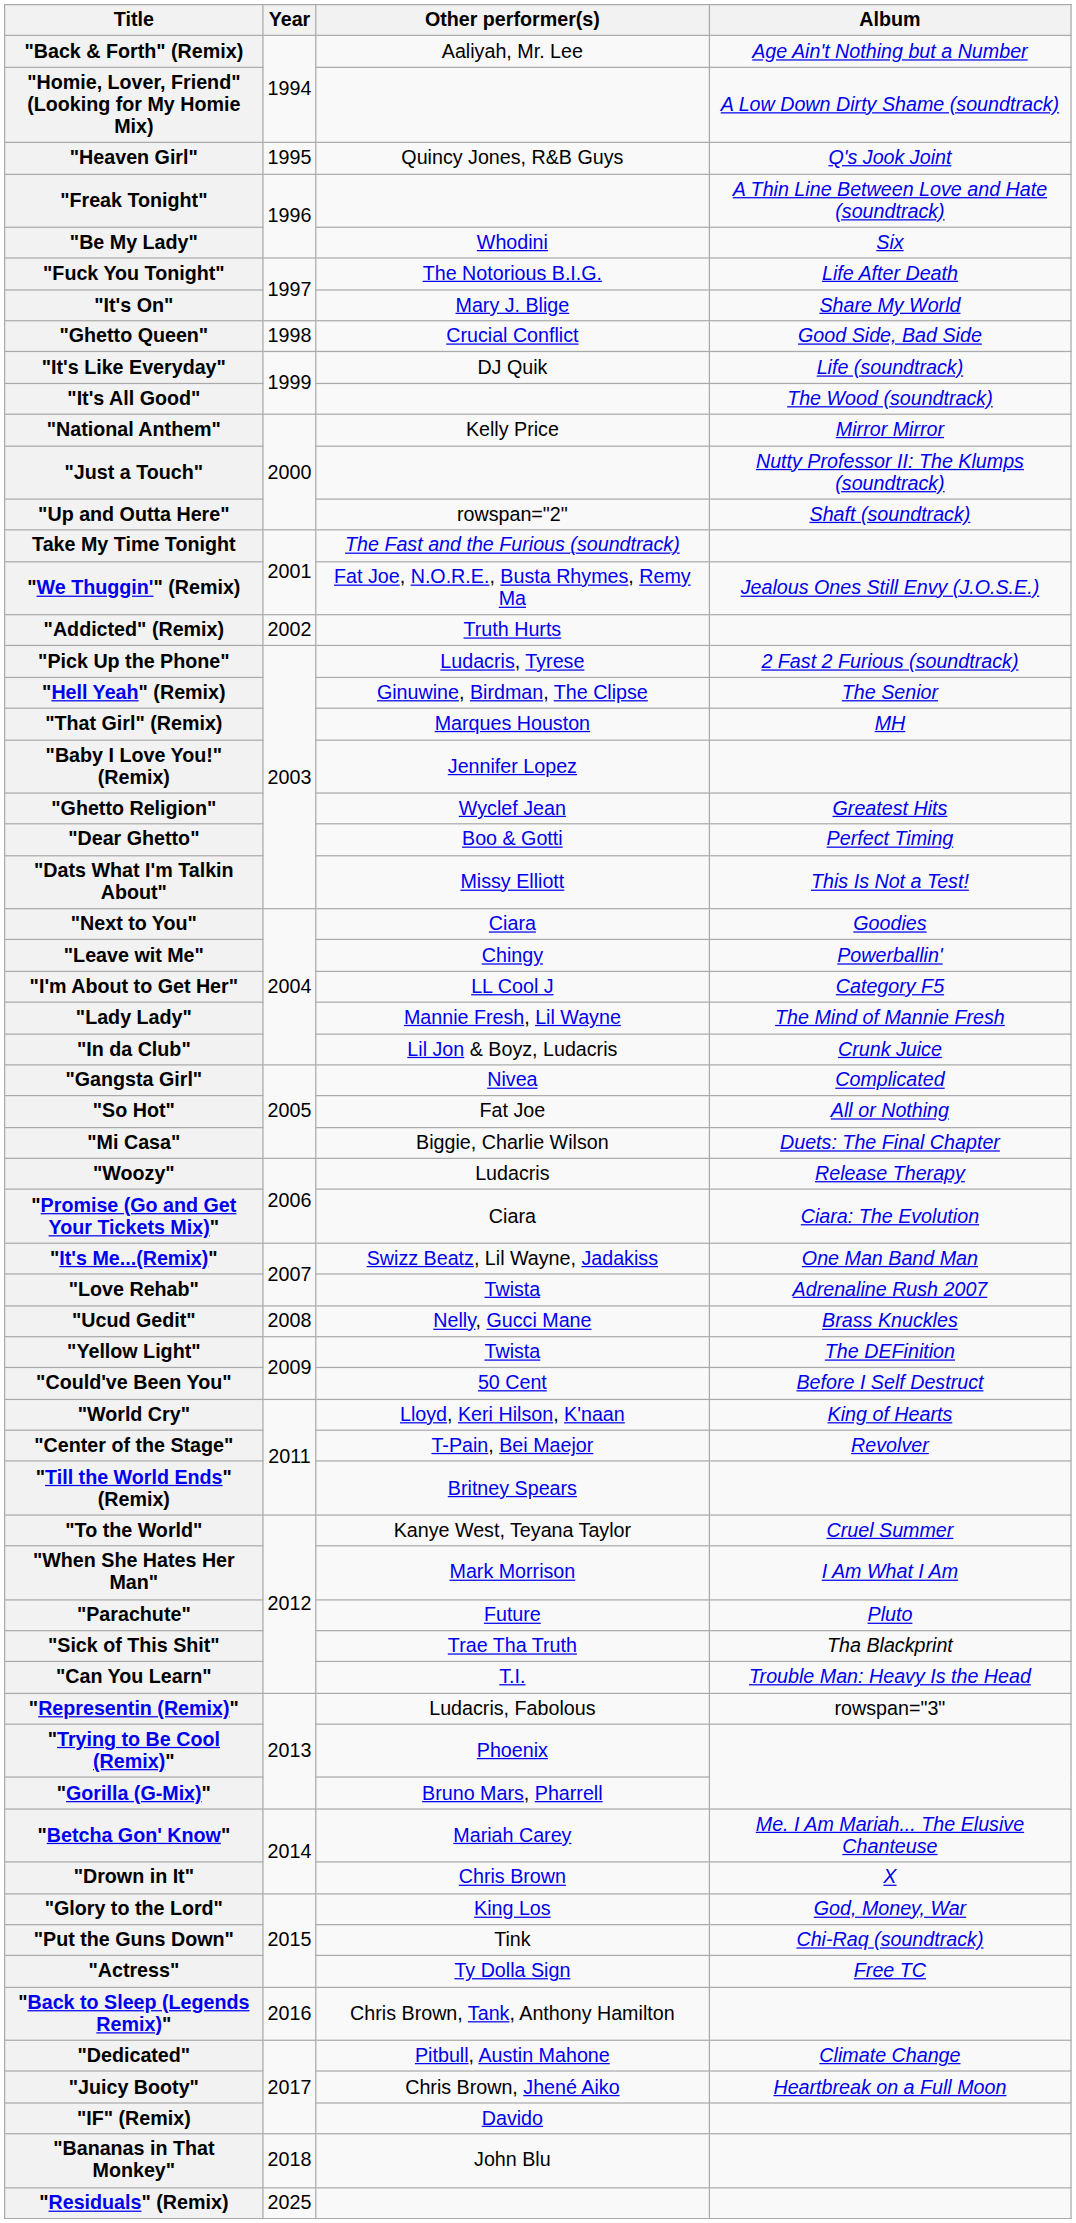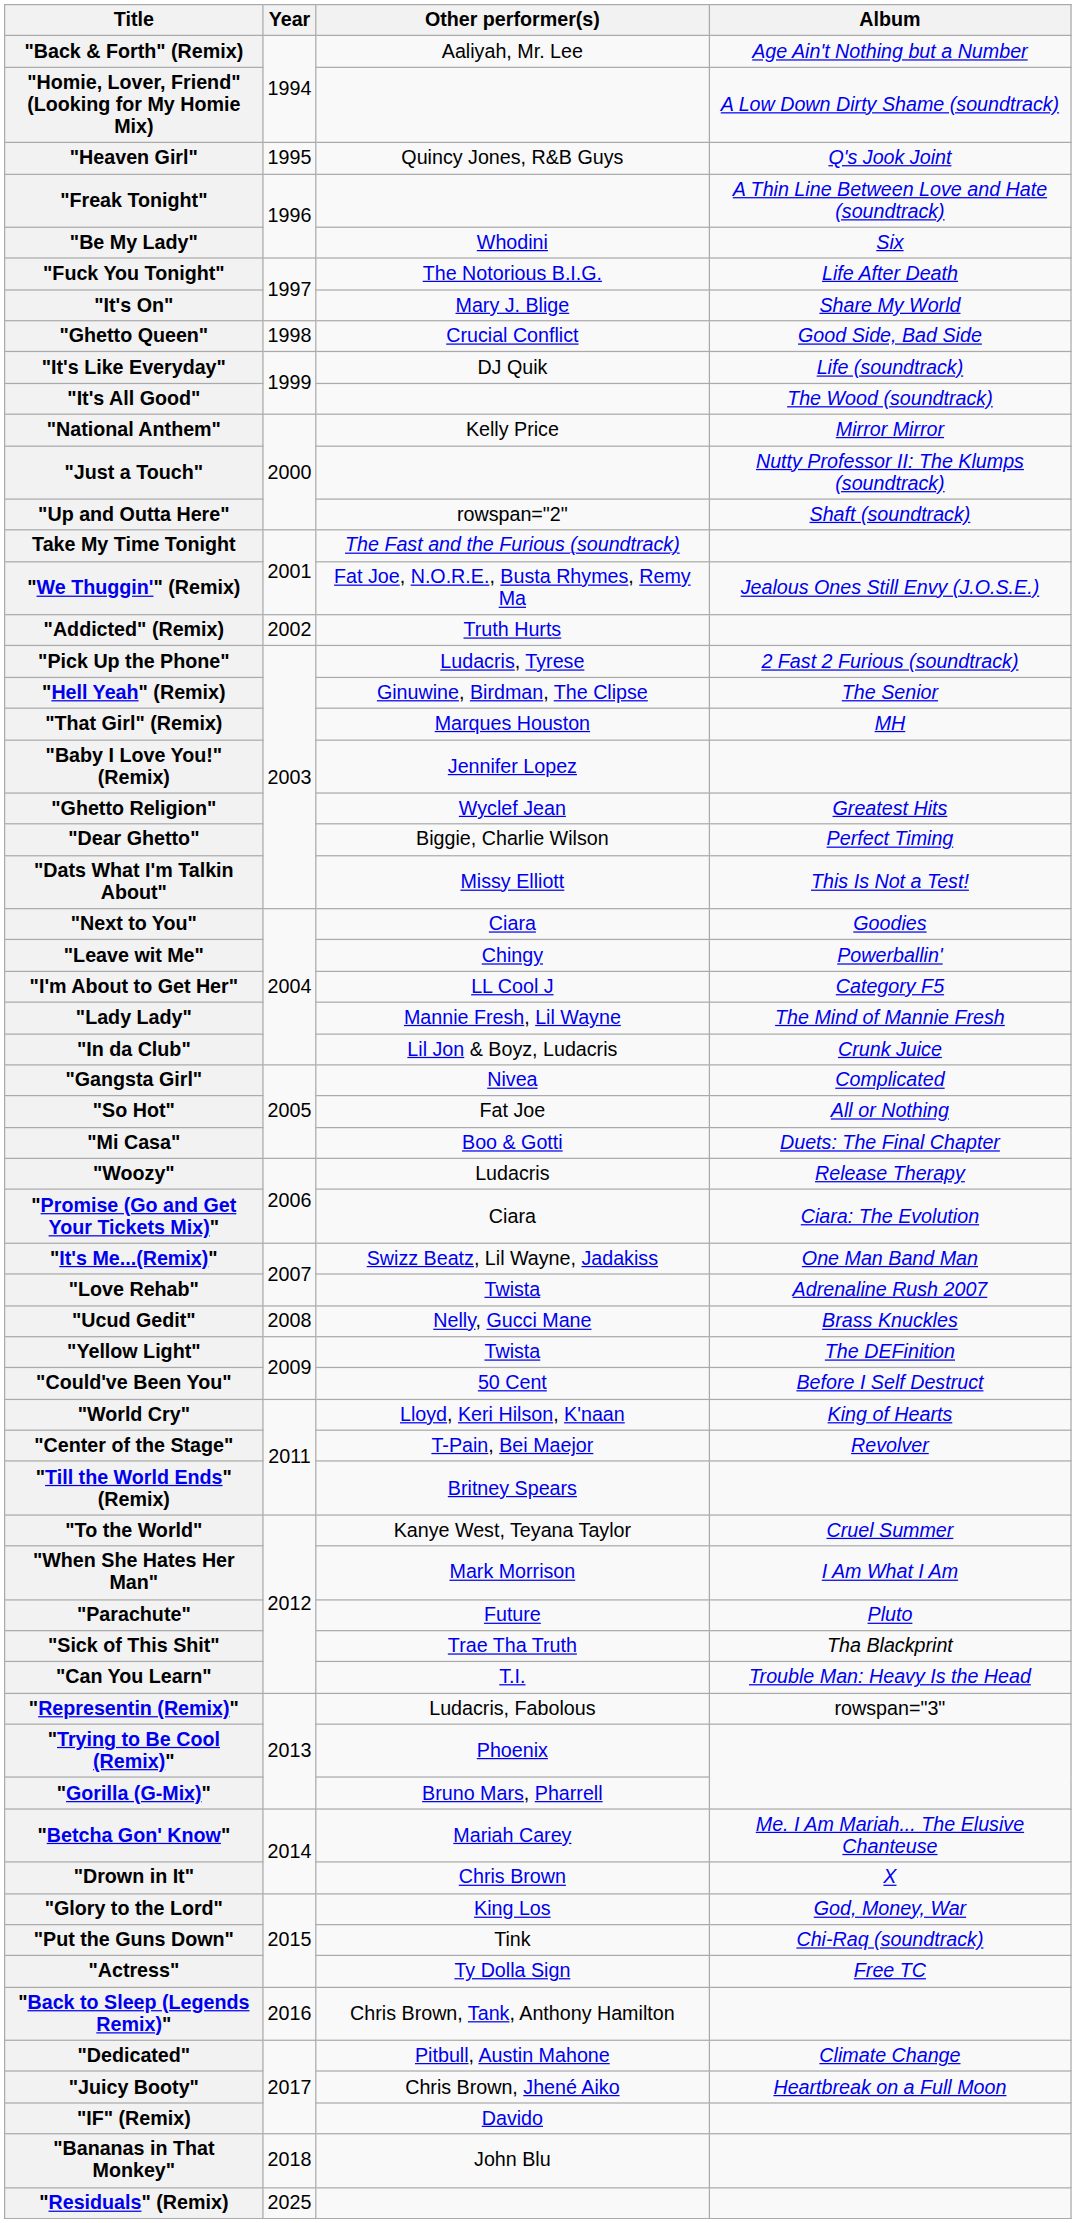(512, 839) Boo & Gotti -> (512, 839) Biggie, Charlie Wilson
(512, 1142) Biggie, Charlie Wilson -> (512, 1142) Boo & Gotti
